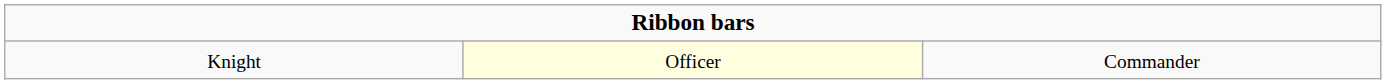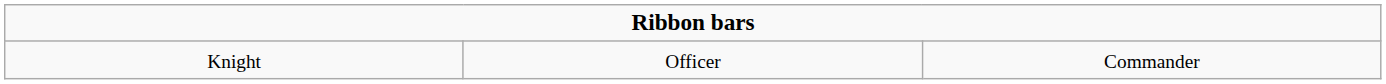(693, 61) lightyellow background -> (693, 61) no background
